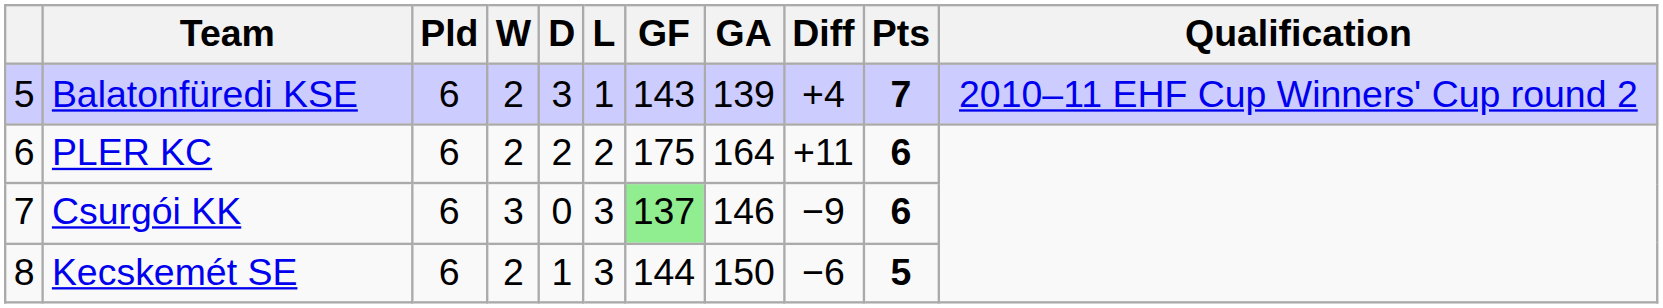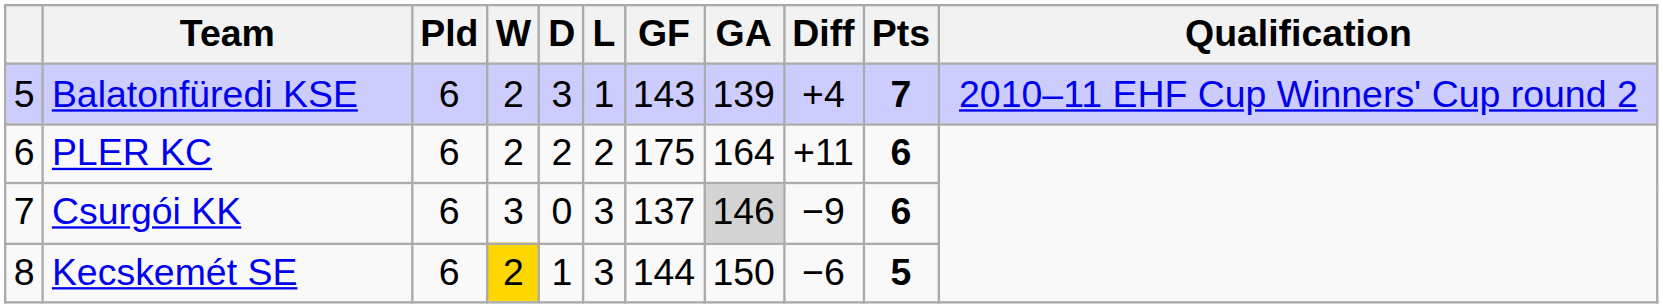(664, 212) lightgreen background -> (664, 212) no background
(744, 212) no background -> (744, 212) lightgrey background
(513, 271) no background -> (513, 271) gold background
